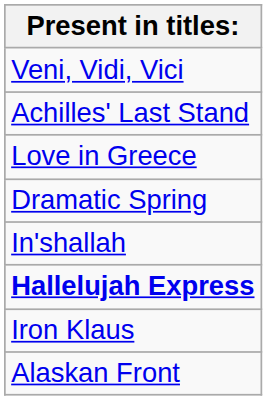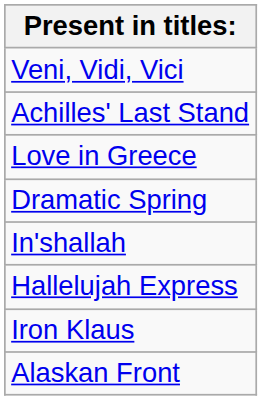(133, 286) bold -> (124, 286) normal
